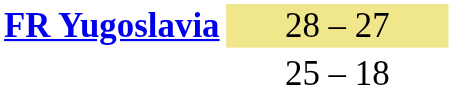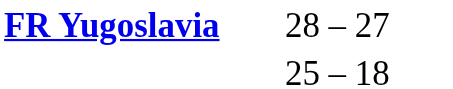(337, 25) khaki background -> (337, 25) no background
